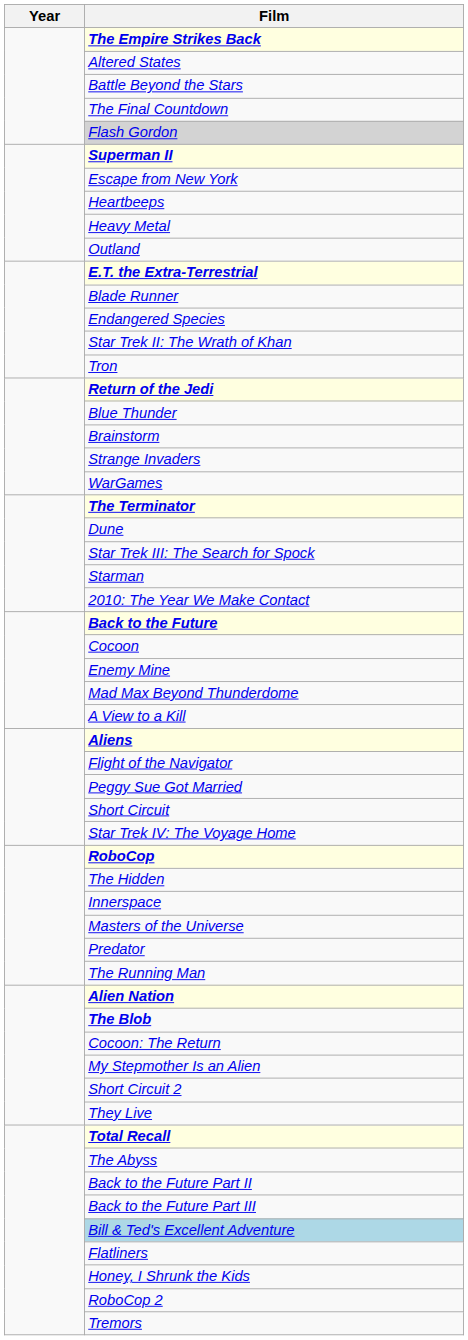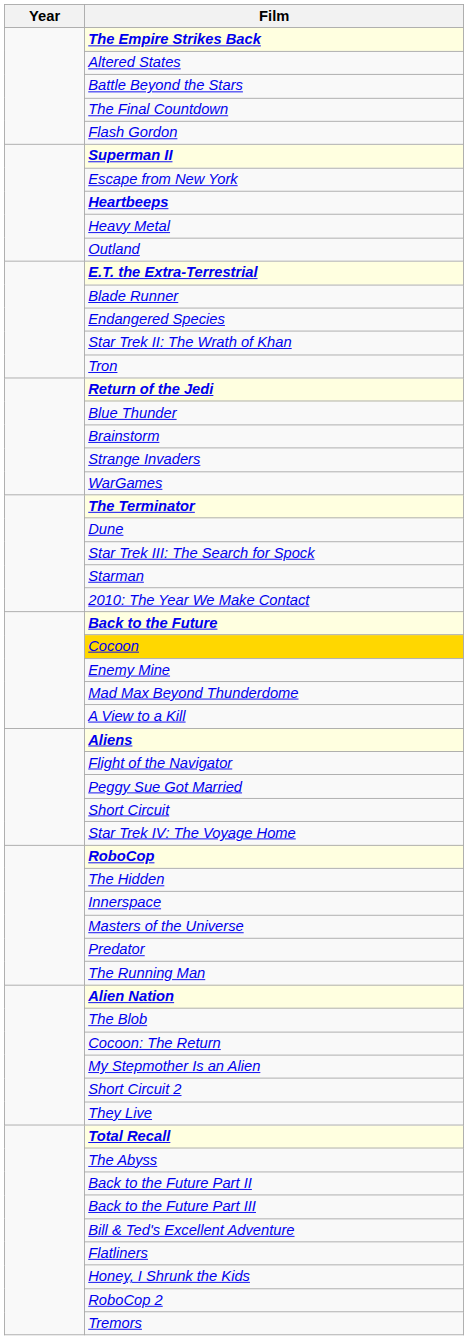(133, 132) lightgrey background -> (133, 132) no background
(126, 202) normal -> (128, 202) bold
(114, 646) no background -> (114, 646) gold background
(120, 1020) bold -> (118, 1020) normal
(191, 1230) lightblue background -> (191, 1230) no background
